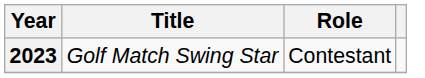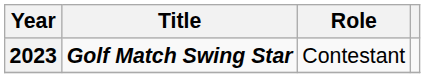(173, 55) normal -> (180, 55) bold
